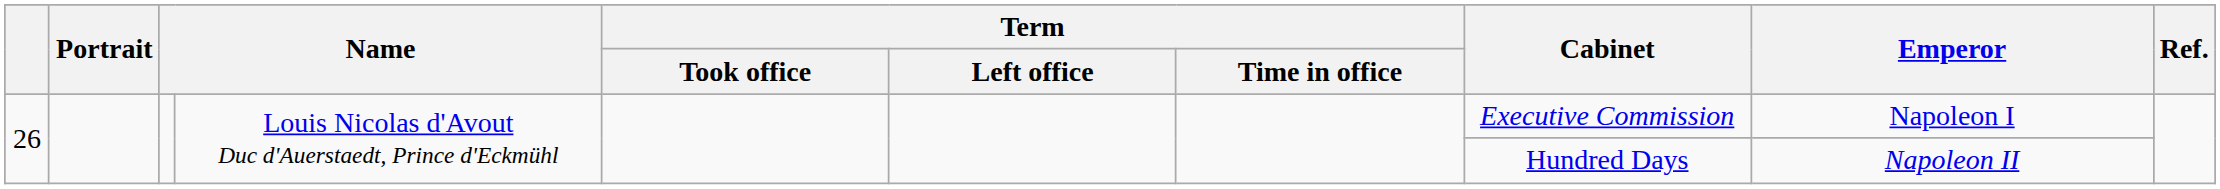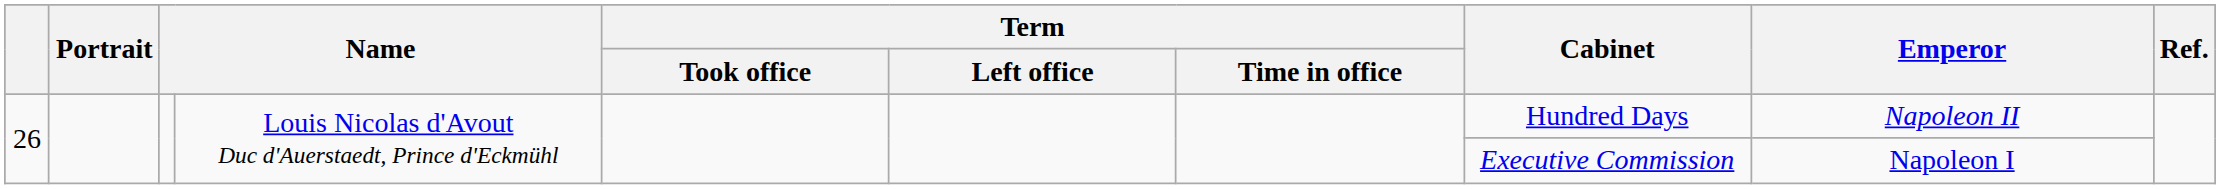(1607, 115) Executive Commission -> (1607, 115) Hundred Days
(1952, 115) Napoleon I -> (1952, 115) Napoleon II
(1607, 159) Hundred Days -> (1607, 159) Executive Commission
(1952, 159) Napoleon II -> (1952, 159) Napoleon I
